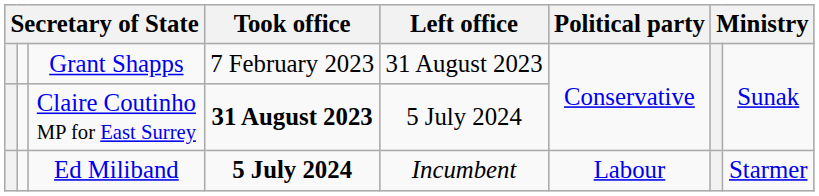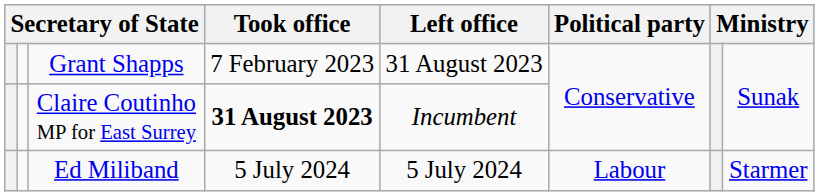(464, 116) 5 July 2024 -> (464, 116) Incumbent
(292, 170) bold -> (292, 170) normal
(464, 170) Incumbent -> (464, 170) 5 July 2024
